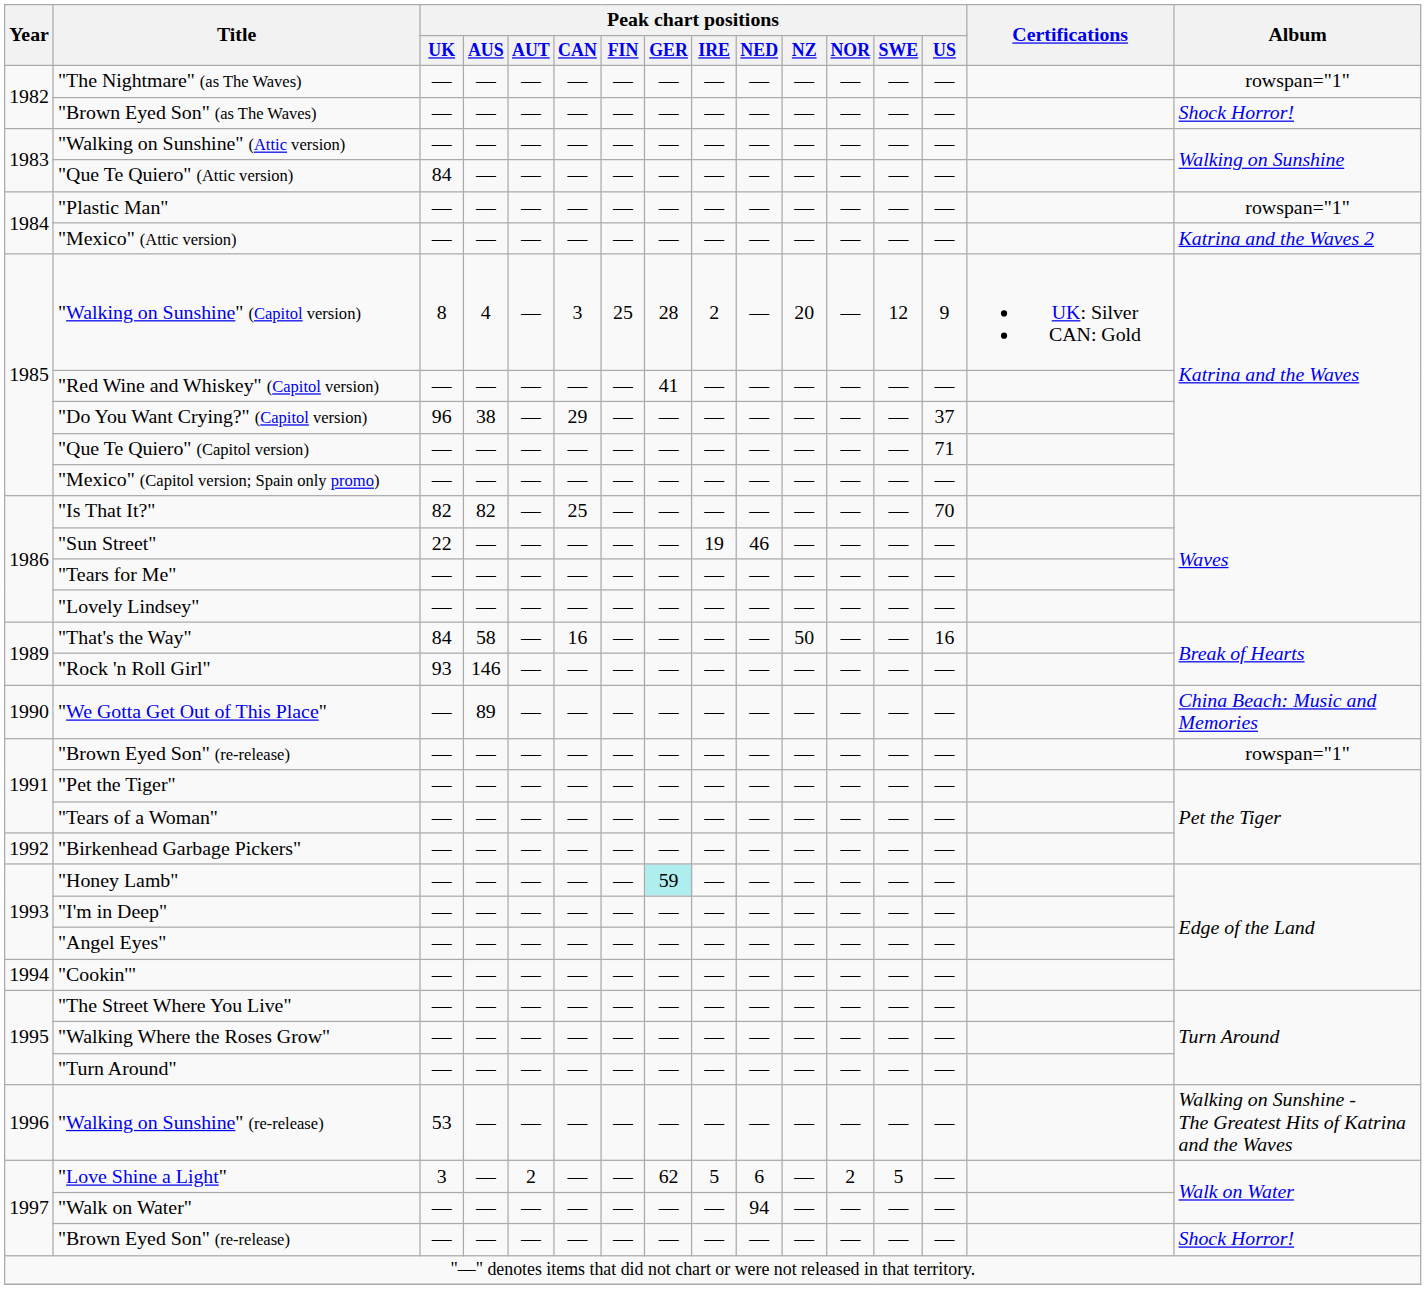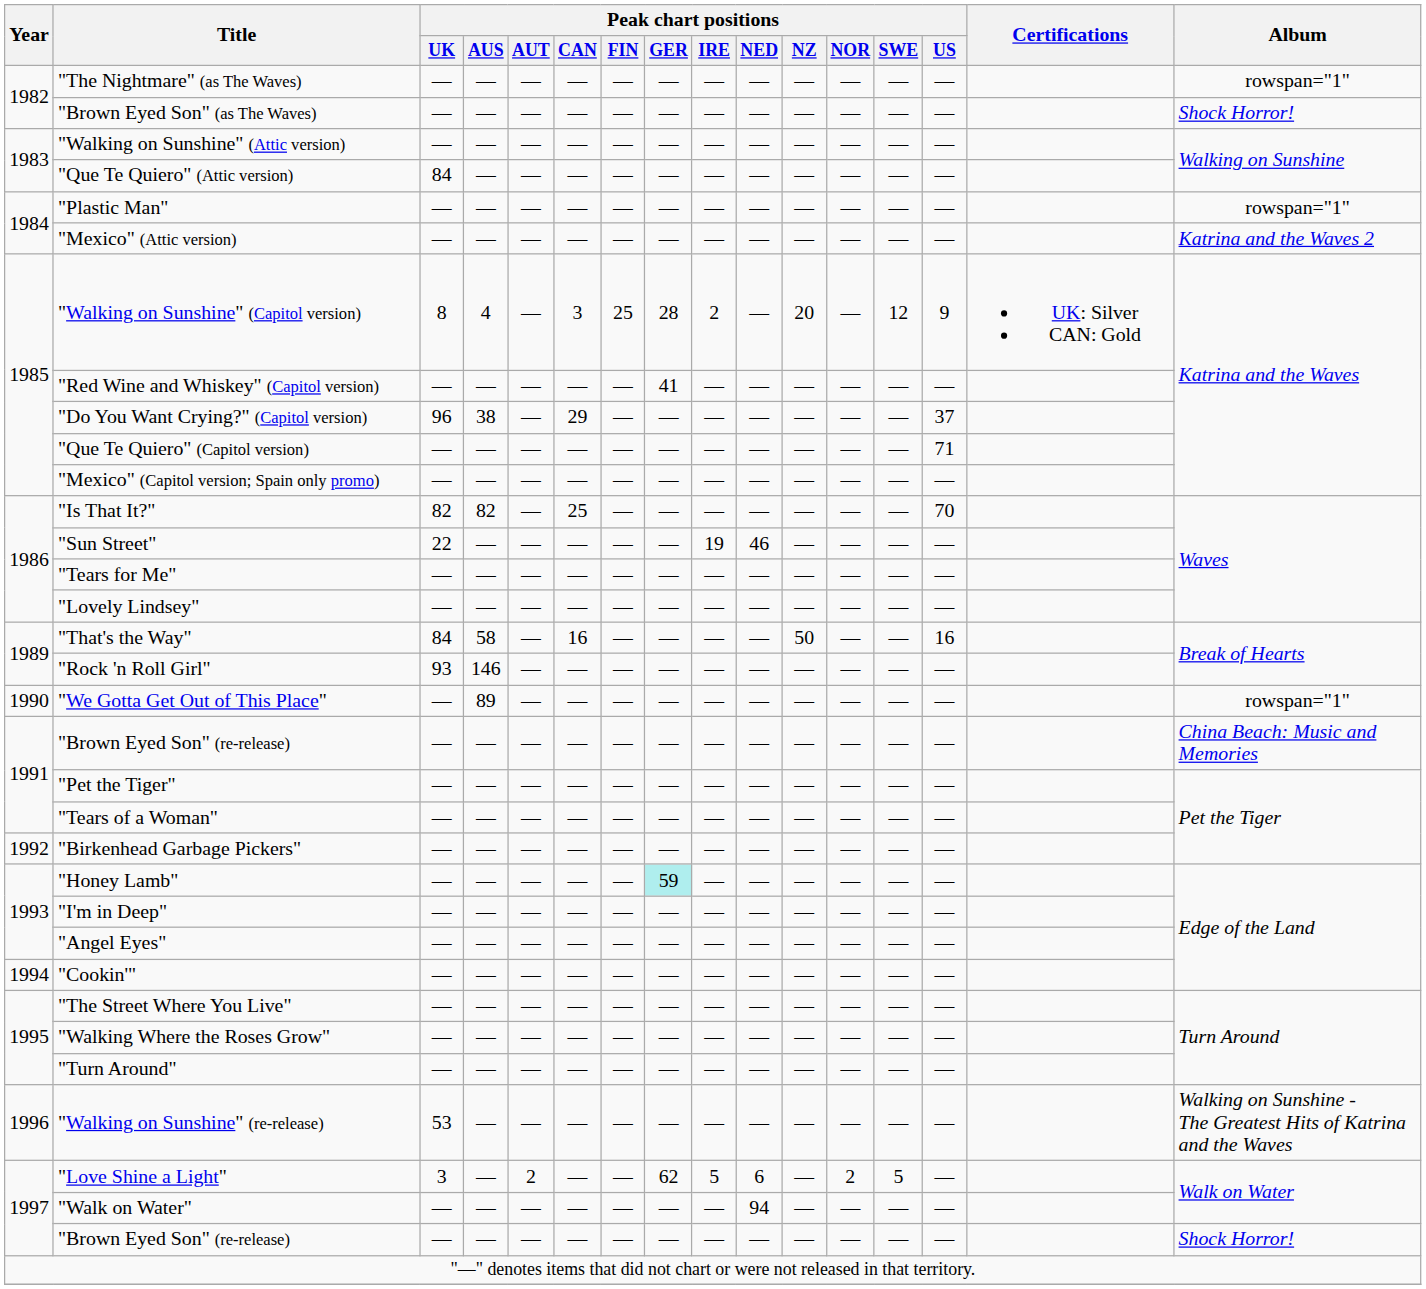(1277, 711) China Beach: Music and Memories -> (1298, 700) rowspan="1"
(1298, 754) rowspan="1" -> (1277, 742) China Beach: Music and Memories
